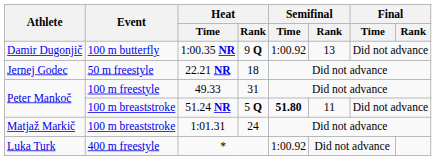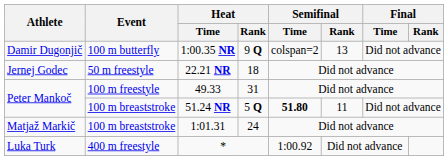(289, 51) 1:00.92 -> (295, 51) colspan=2
